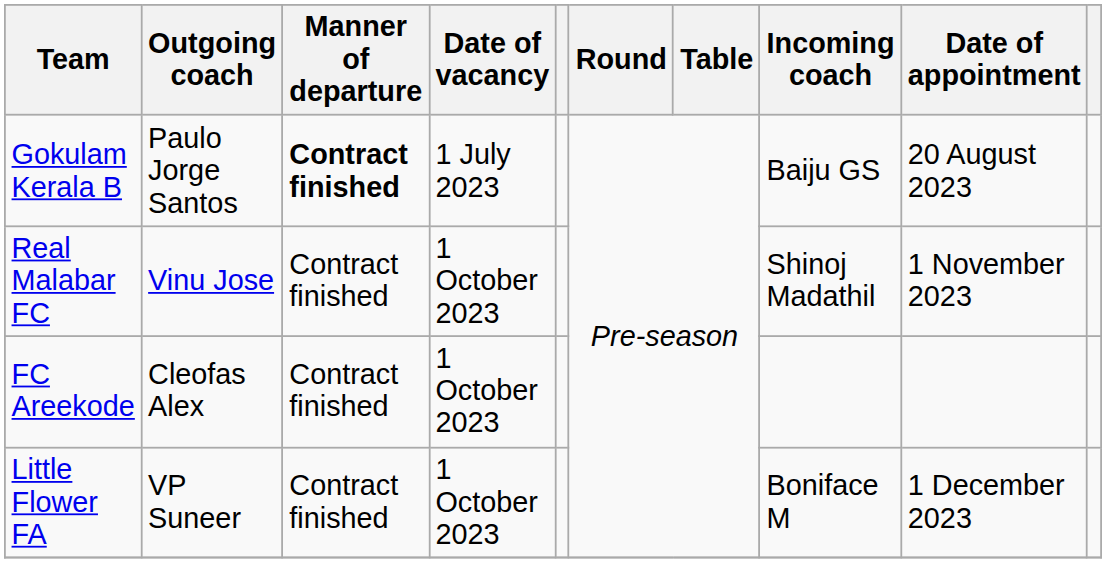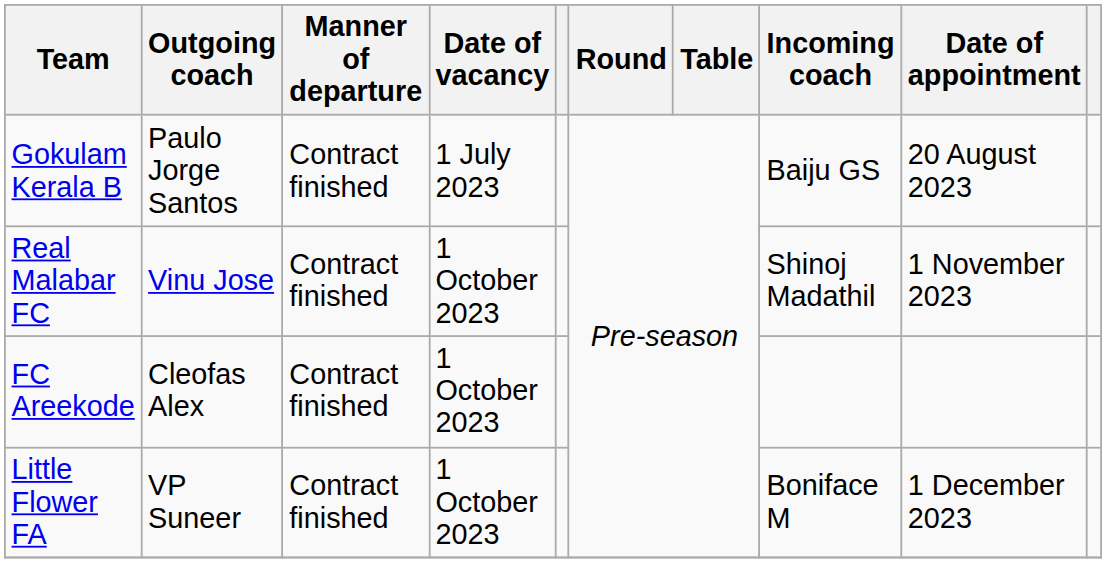(349, 170) bold -> (344, 170) normal
